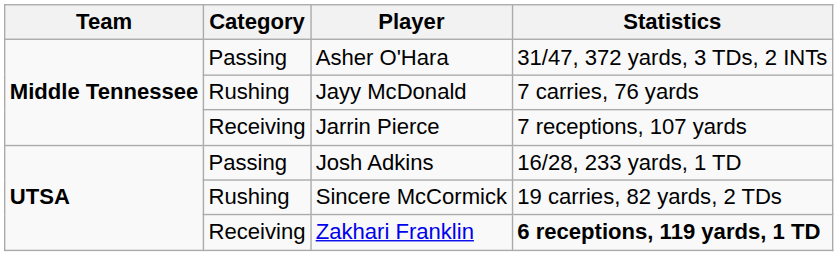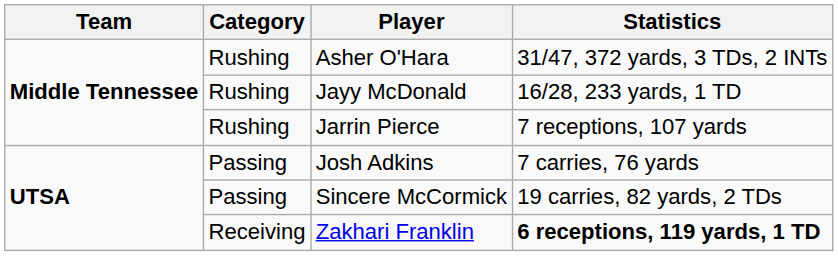(248, 57) Passing -> (249, 57) Rushing
(608, 92) 7 carries, 76 yards -> (629, 92) 16/28, 233 yards, 1 TD
(257, 127) Receiving -> (249, 127) Rushing
(629, 162) 16/28, 233 yards, 1 TD -> (608, 162) 7 carries, 76 yards
(249, 197) Rushing -> (248, 197) Passing
